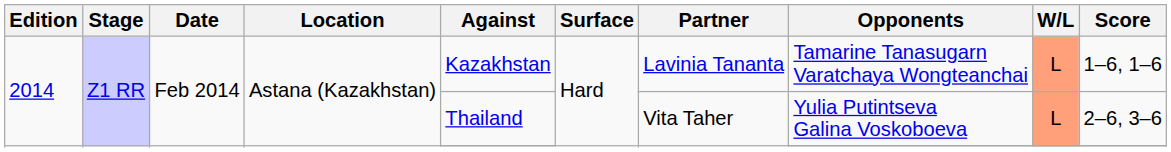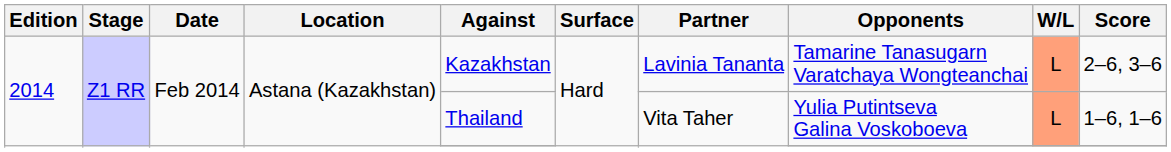(1123, 63) 1–6, 1–6 -> (1123, 63) 2–6, 3–6
(1123, 118) 2–6, 3–6 -> (1123, 118) 1–6, 1–6
